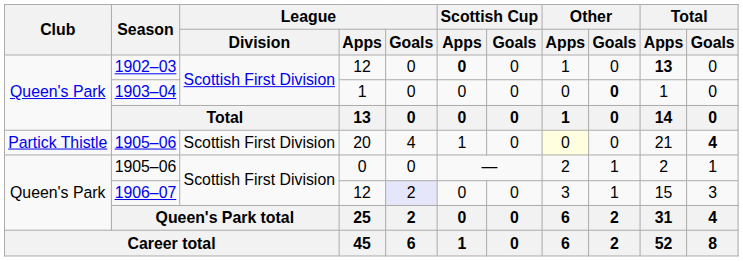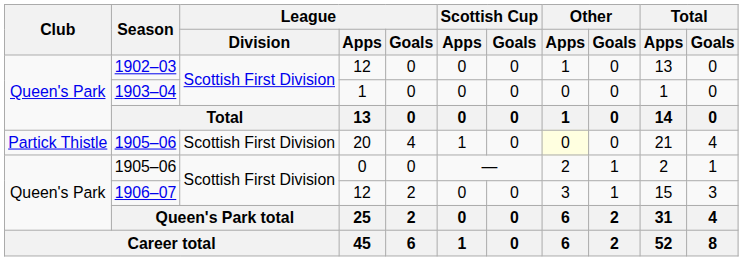(462, 67) bold -> (462, 67) normal
(664, 67) bold -> (664, 67) normal
(614, 92) bold -> (614, 92) normal
(713, 142) bold -> (713, 142) normal
(411, 192) lavender background -> (411, 192) no background
